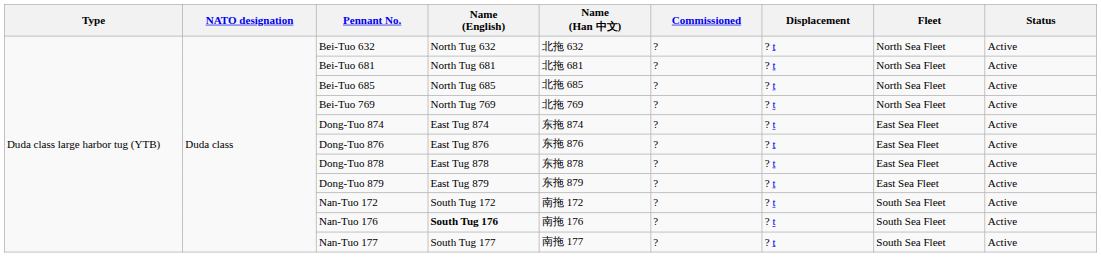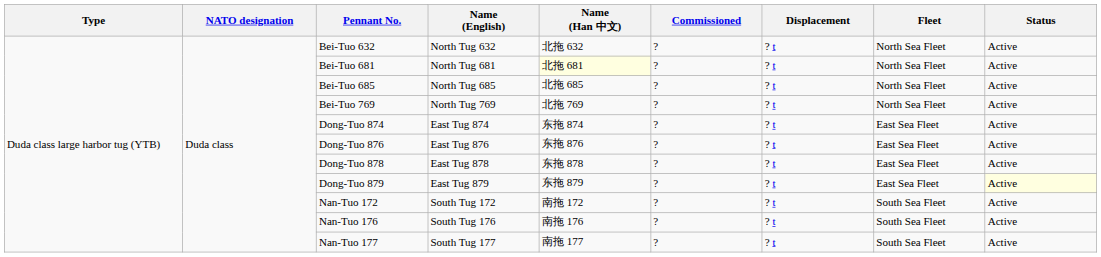(563, 65) no background -> (563, 65) lightyellow background
(1002, 183) no background -> (1002, 183) lightyellow background
(464, 222) bold -> (463, 222) normal
